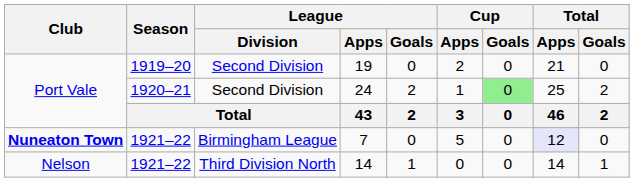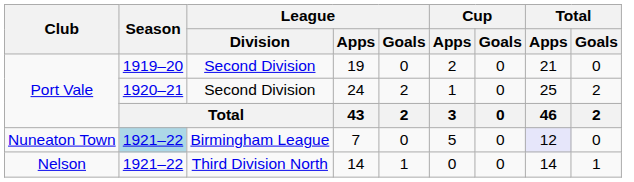(508, 90) lightgreen background -> (500, 90) no background
(66, 139) bold -> (62, 139) normal
(161, 139) no background -> (153, 139) lightblue background
